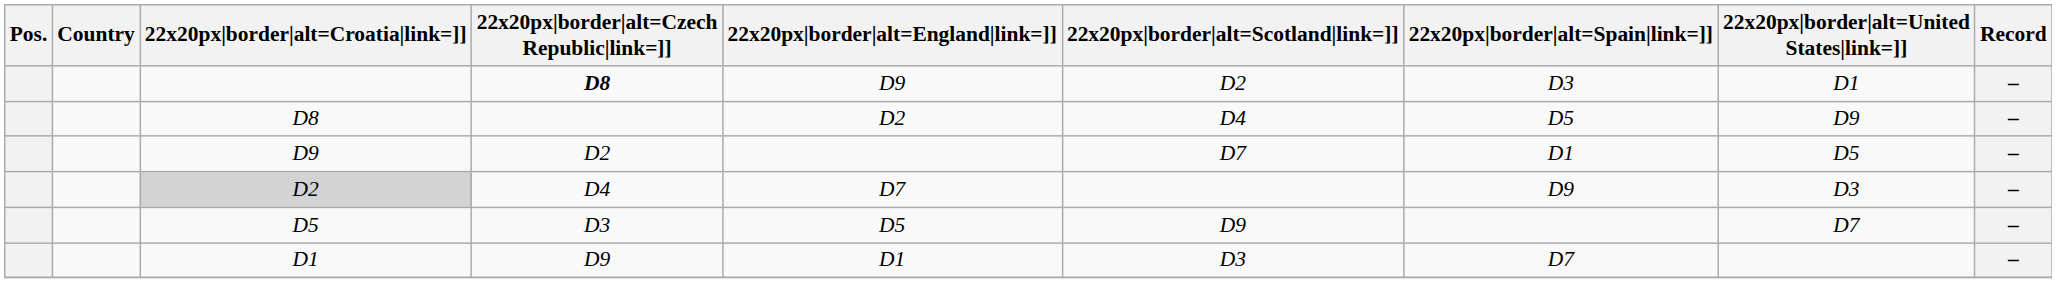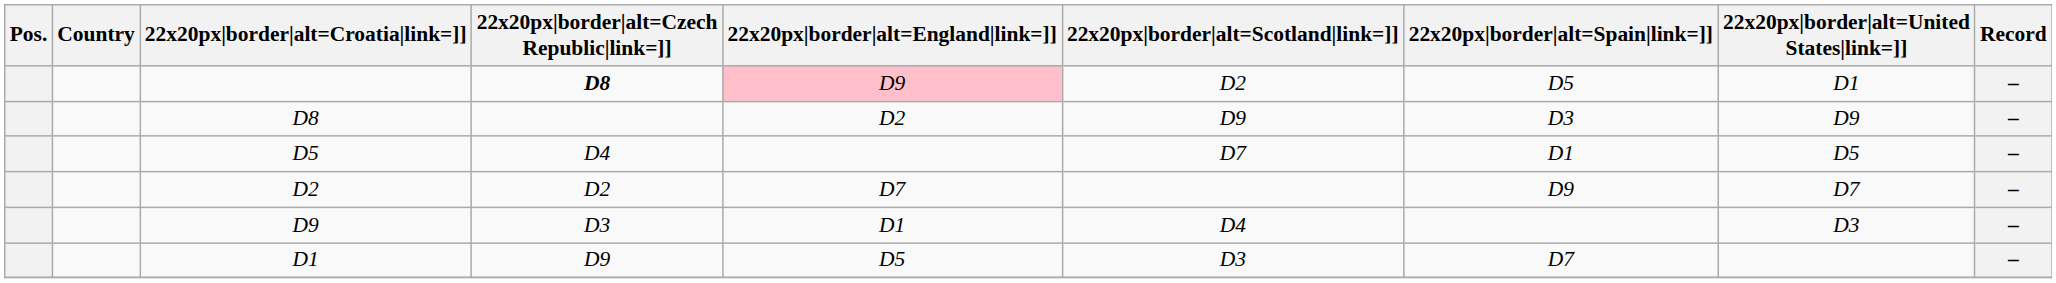(892, 83) no background -> (892, 83) pink background
(1561, 83) D3 -> (1561, 83) D5
(1233, 118) D4 -> (1233, 118) D9
(1561, 118) D5 -> (1561, 118) D3
(306, 154) D9 -> (306, 154) D5
(597, 154) D2 -> (597, 154) D4
(306, 189) lightgrey background -> (306, 189) no background
(597, 189) D4 -> (597, 189) D2
(1846, 189) D3 -> (1846, 189) D7
(306, 224) D5 -> (306, 224) D9
(892, 224) D5 -> (892, 224) D1
(1233, 224) D9 -> (1233, 224) D4
(1846, 224) D7 -> (1846, 224) D3
(892, 260) D1 -> (892, 260) D5
